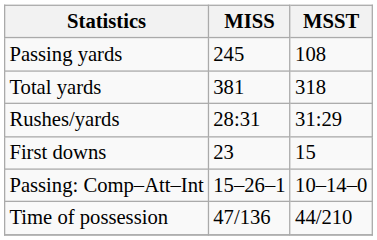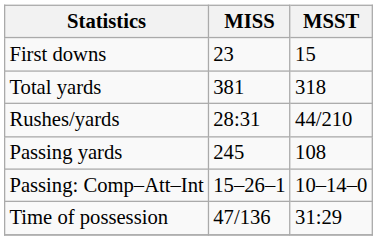rows swapped: (58, 152) <-> (66, 54)
(319, 119) 31:29 -> (324, 119) 44/210
(324, 217) 44/210 -> (319, 217) 31:29
